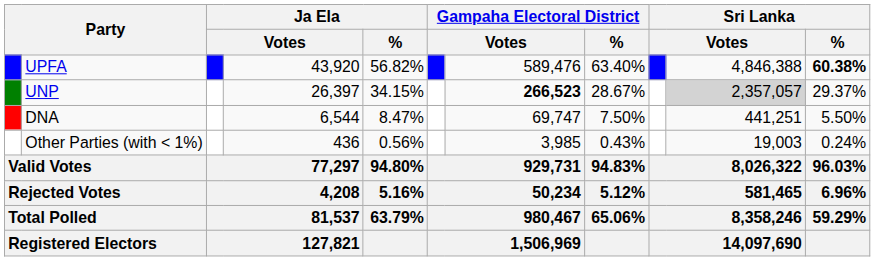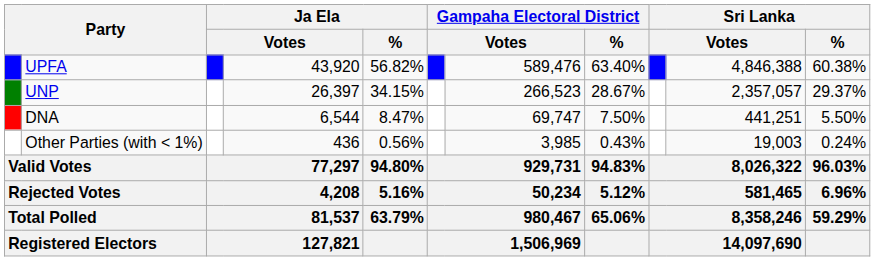(839, 67) bold -> (839, 67) normal
(552, 92) bold -> (552, 92) normal
(767, 92) lightgrey background -> (767, 92) no background
